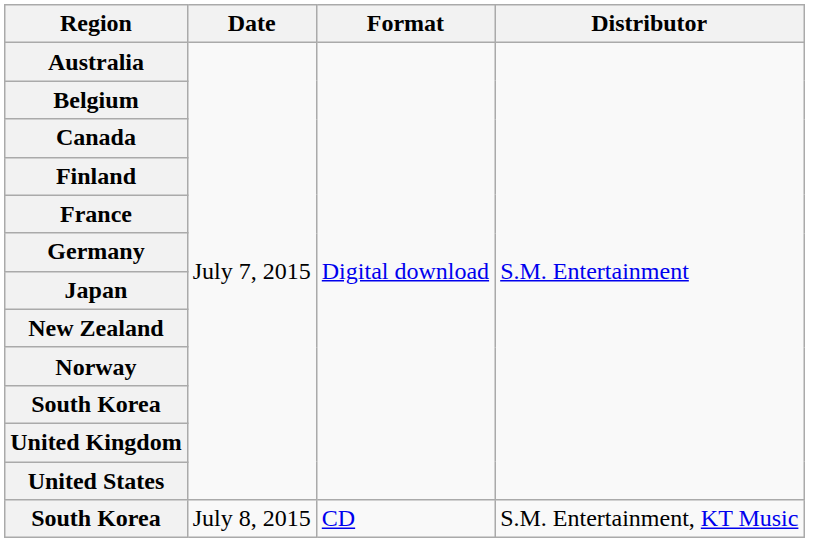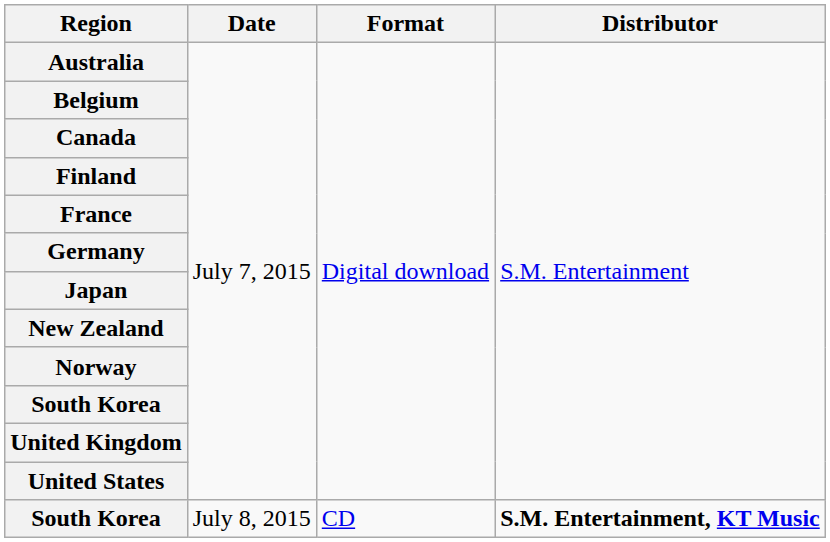(649, 518) normal -> (660, 518) bold
